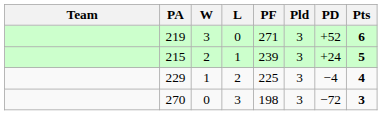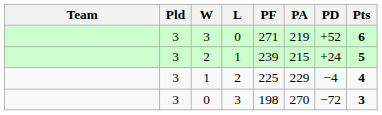columns swapped: (300, 15) <-> (175, 15)
